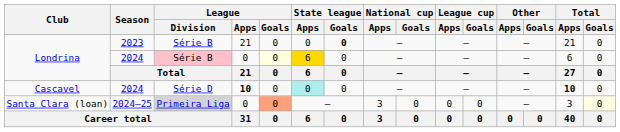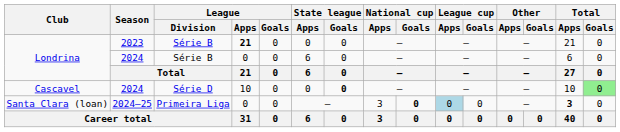(245, 42) normal -> (245, 42) bold
(344, 42) bold -> (344, 42) normal
(193, 58) pink background -> (193, 58) no background
(275, 58) lightyellow background -> (275, 58) no background
(308, 58) gold background -> (308, 58) no background
(245, 88) bold -> (245, 88) normal
(308, 88) paleturquoise background -> (308, 88) no background
(344, 88) normal -> (344, 88) bold
(570, 88) bold -> (570, 88) normal
(599, 88) no background -> (599, 88) lightgreen background
(193, 104) lightgrey background -> (193, 104) no background
(275, 104) lightsalmon background -> (275, 104) no background
(416, 104) normal -> (416, 104) bold
(449, 104) no background -> (449, 104) lightblue background
(570, 104) normal -> (570, 104) bold
(599, 104) lightyellow background -> (599, 104) no background
